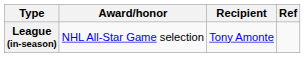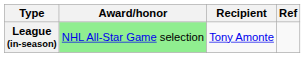(133, 37) no background -> (133, 37) lightgreen background
